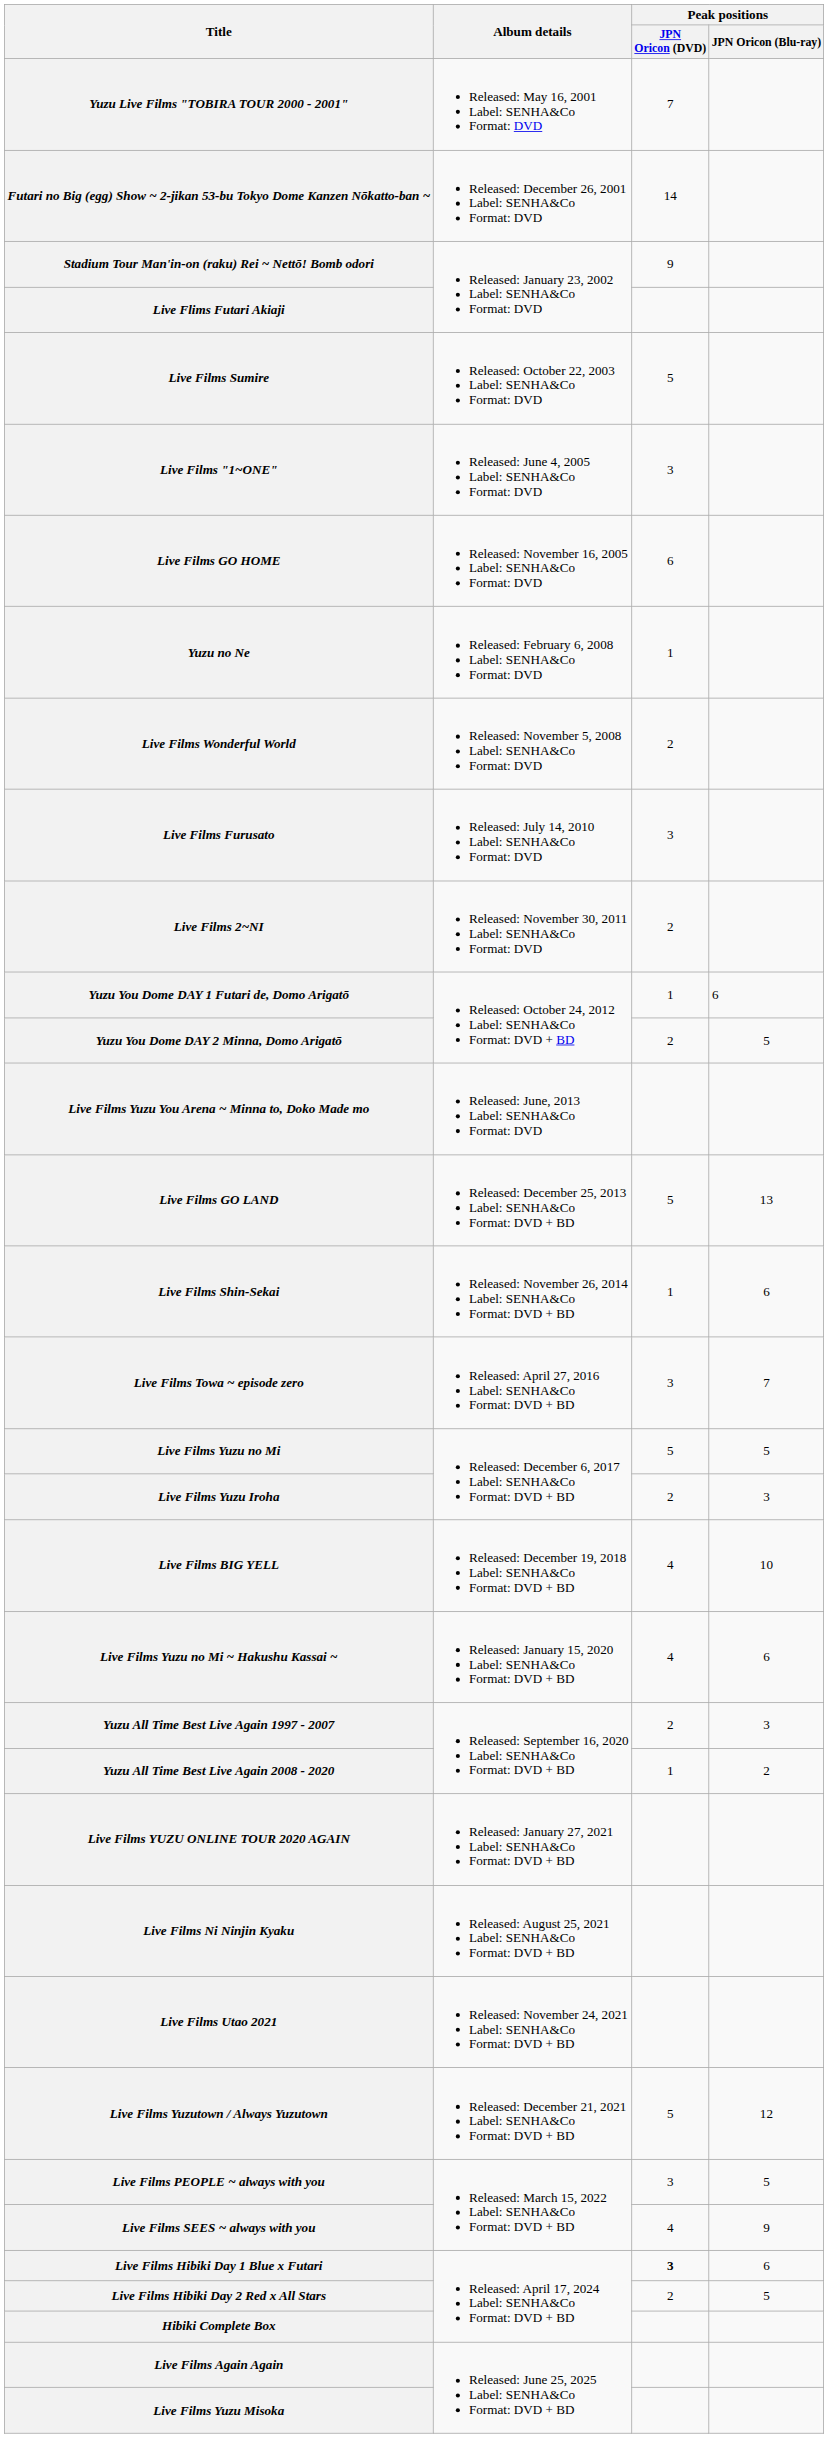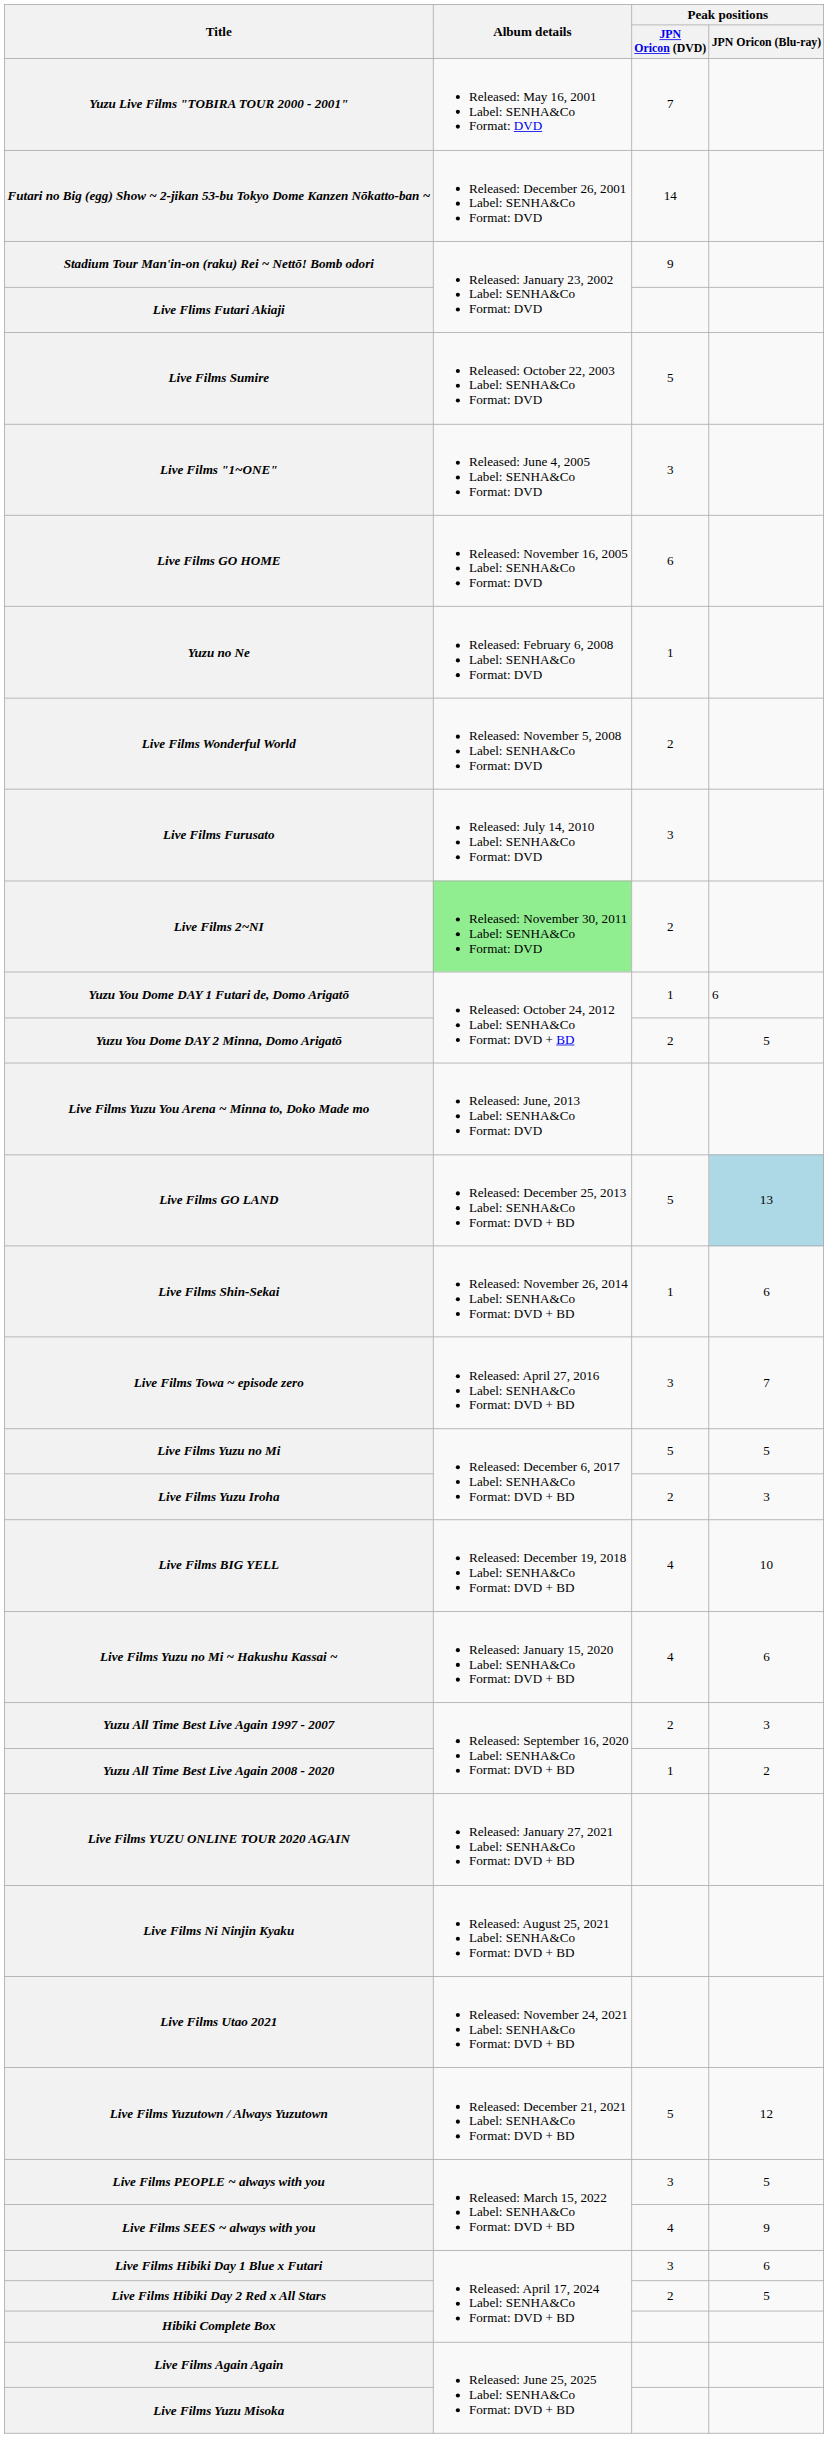(532, 934) no background -> (532, 934) lightgreen background
(766, 1200) no background -> (766, 1200) lightblue background
(670, 2265) bold -> (670, 2265) normal
